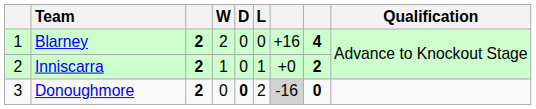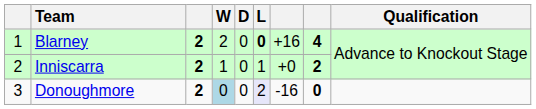(261, 41) normal -> (261, 41) bold
(223, 91) no background -> (223, 91) lightblue background
(244, 91) bold -> (244, 91) normal
(261, 91) no background -> (261, 91) lavender background
(287, 91) lightgrey background -> (287, 91) no background
